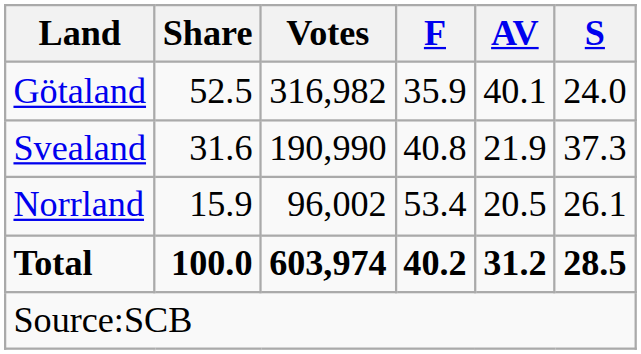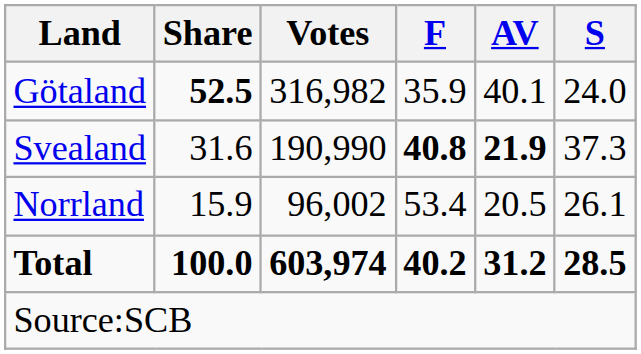(221, 90) normal -> (221, 90) bold
(435, 147) normal -> (435, 147) bold
(515, 147) normal -> (515, 147) bold
